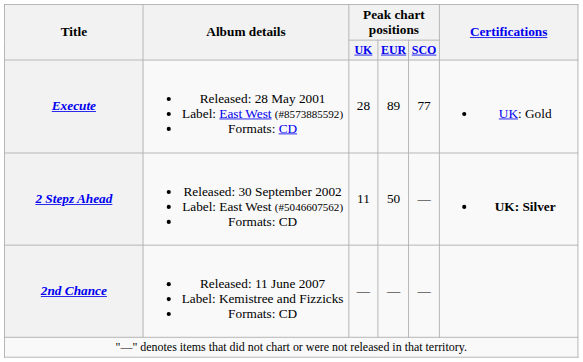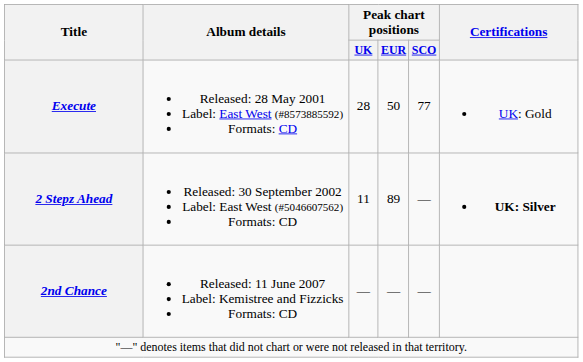(394, 106) 89 -> (394, 106) 50
(394, 198) 50 -> (394, 198) 89
